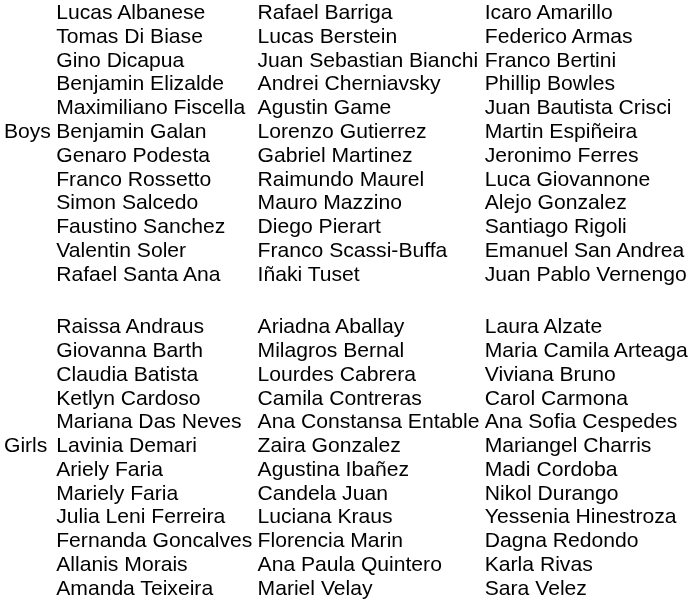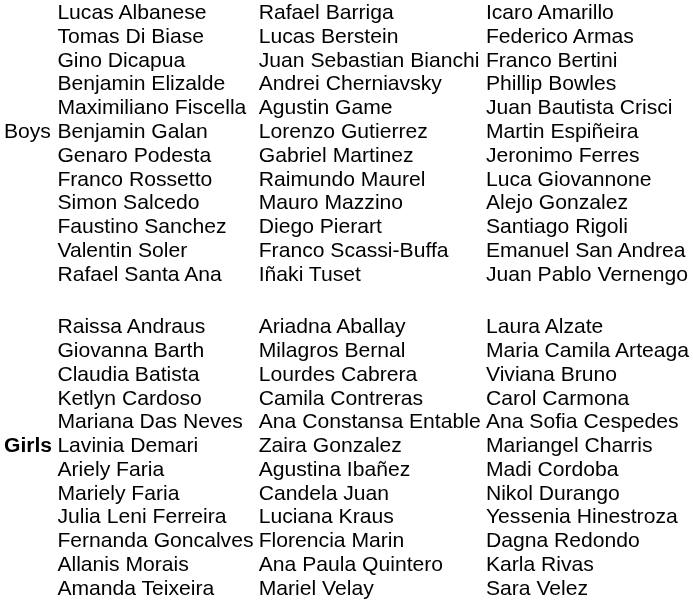(26, 445) normal -> (28, 445) bold
